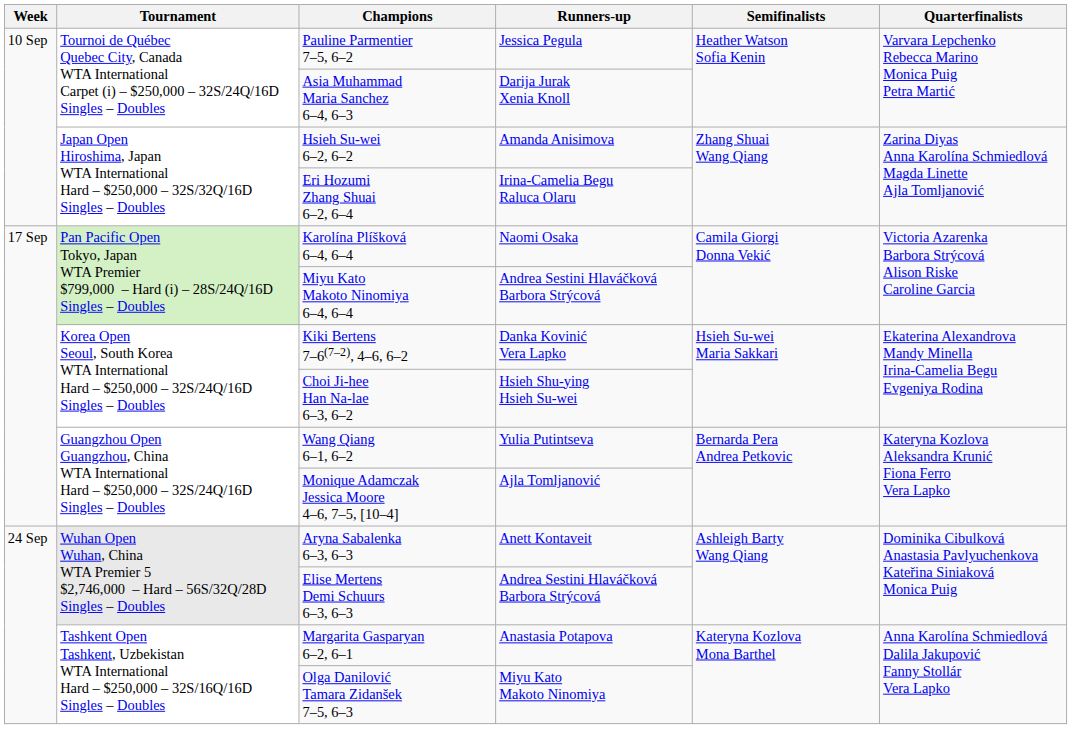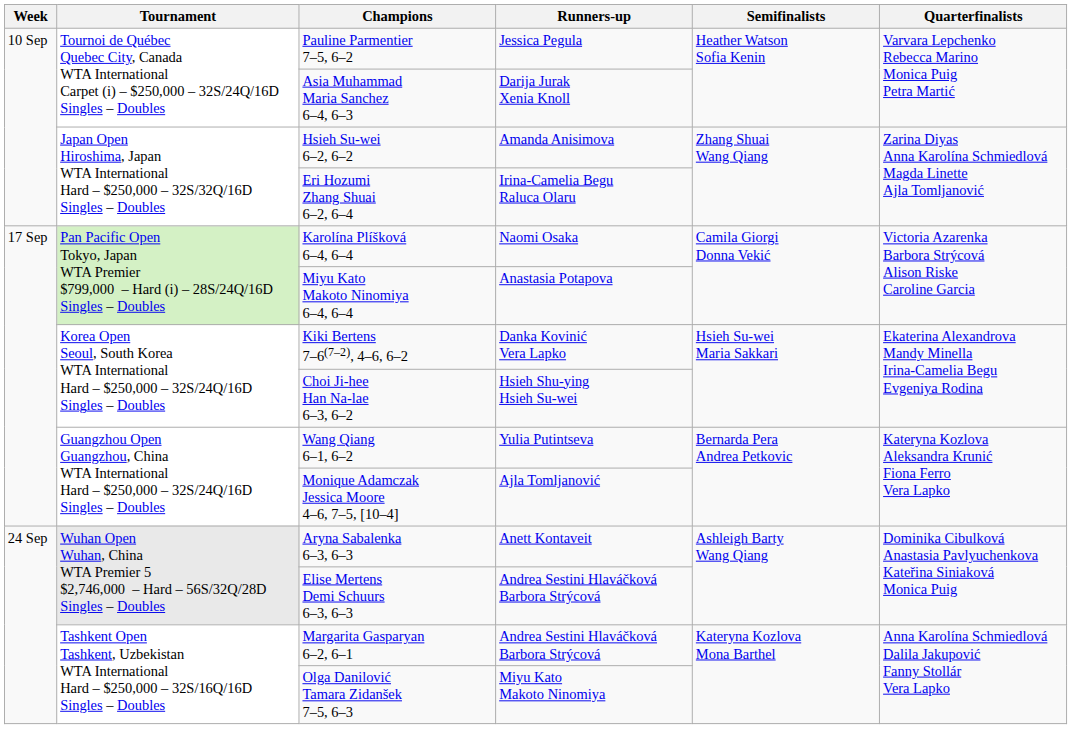(578, 287) Andrea Sestini Hlaváčková Barbora Strýcová -> (556, 279) Anastasia Potapova
(556, 636) Anastasia Potapova -> (578, 645) Andrea Sestini Hlaváčková Barbora Strýcová
